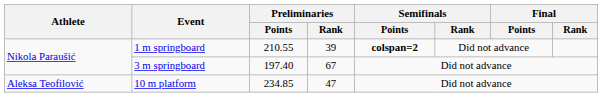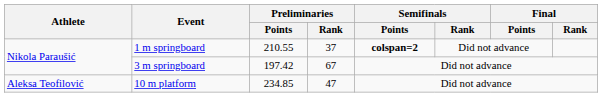(331, 48) 39 -> (331, 48) 37
(278, 66) 197.40 -> (278, 66) 197.42
